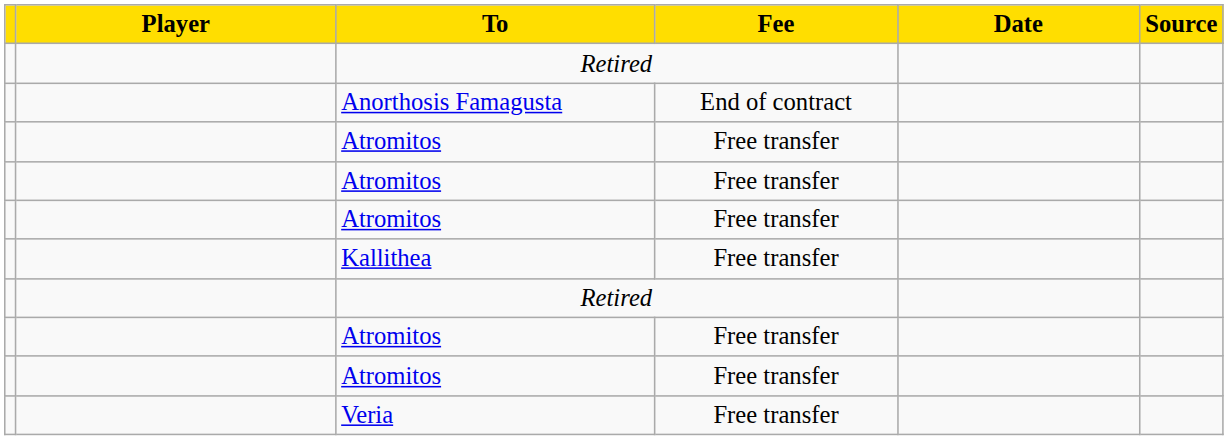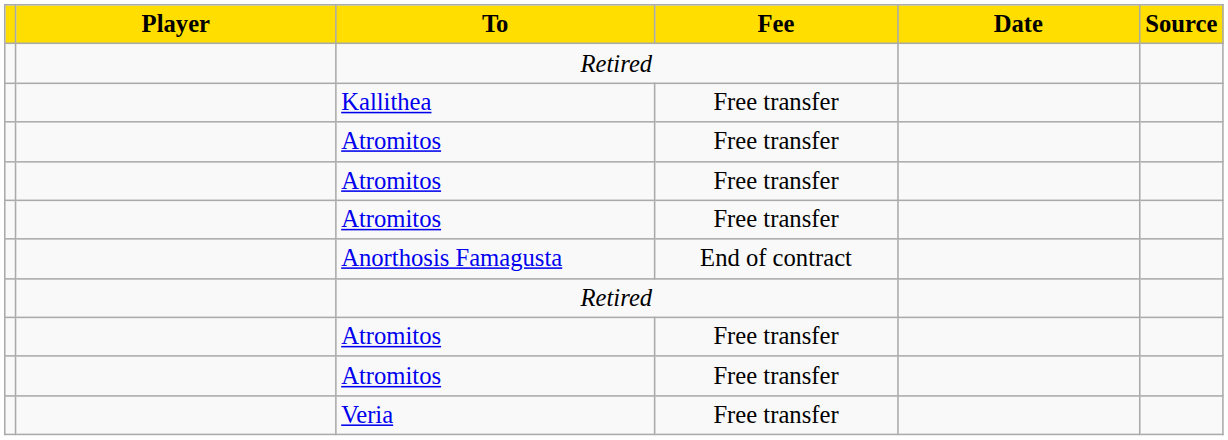rows swapped: (386, 258) <-> (452, 102)
